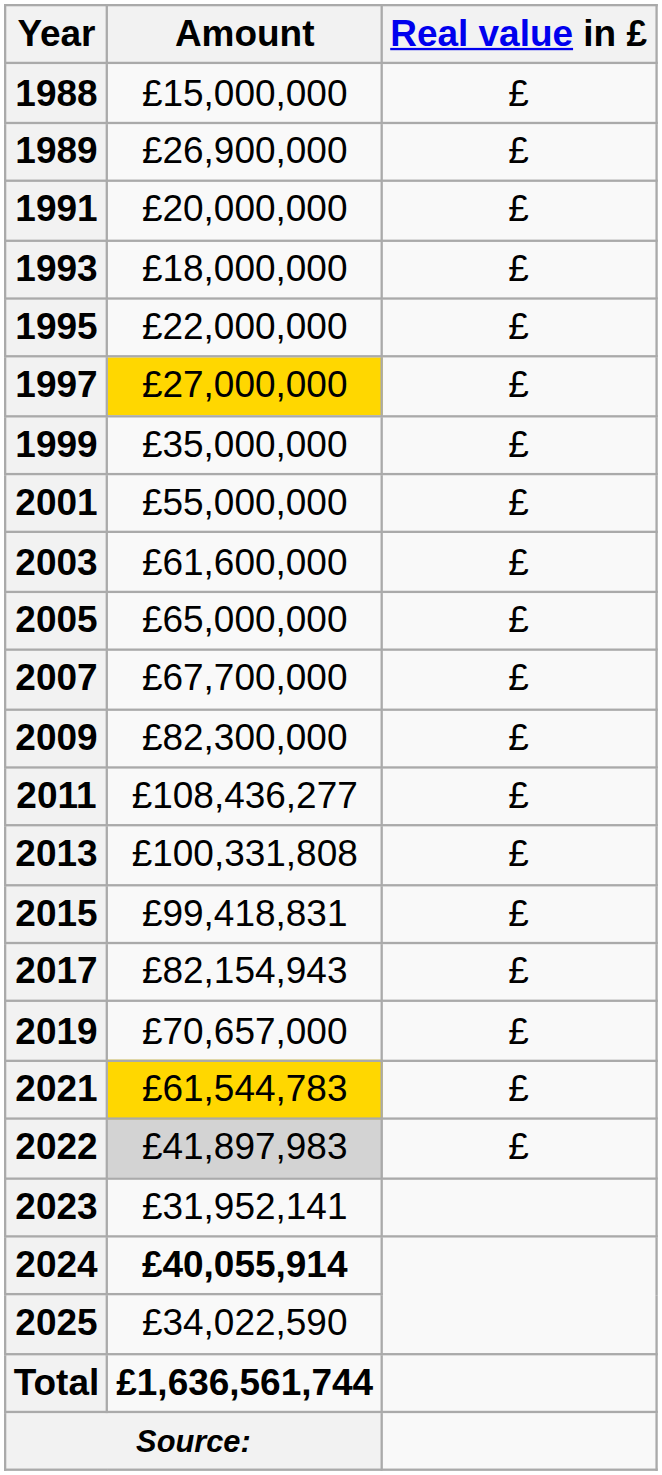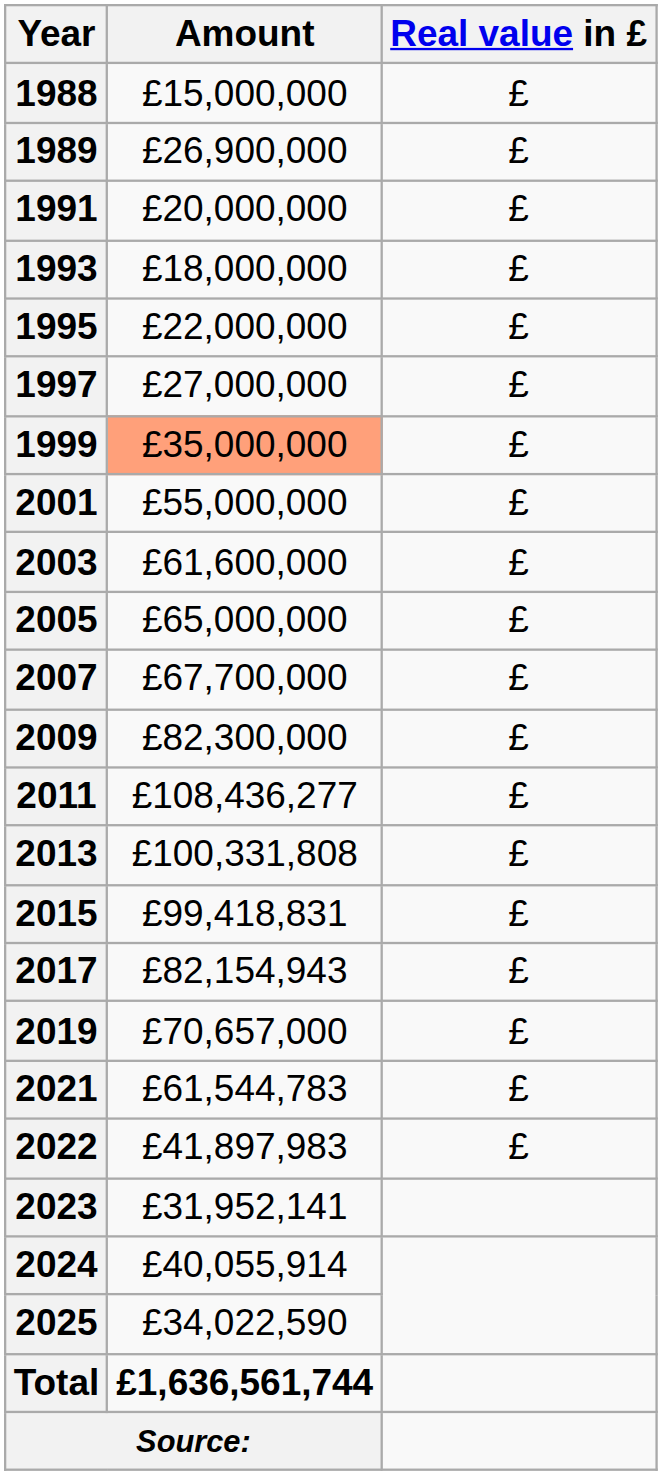(245, 385) gold background -> (245, 385) no background
(245, 444) no background -> (245, 444) lightsalmon background
(245, 1088) gold background -> (245, 1088) no background
(245, 1147) lightgrey background -> (245, 1147) no background
(245, 1264) bold -> (245, 1264) normal
